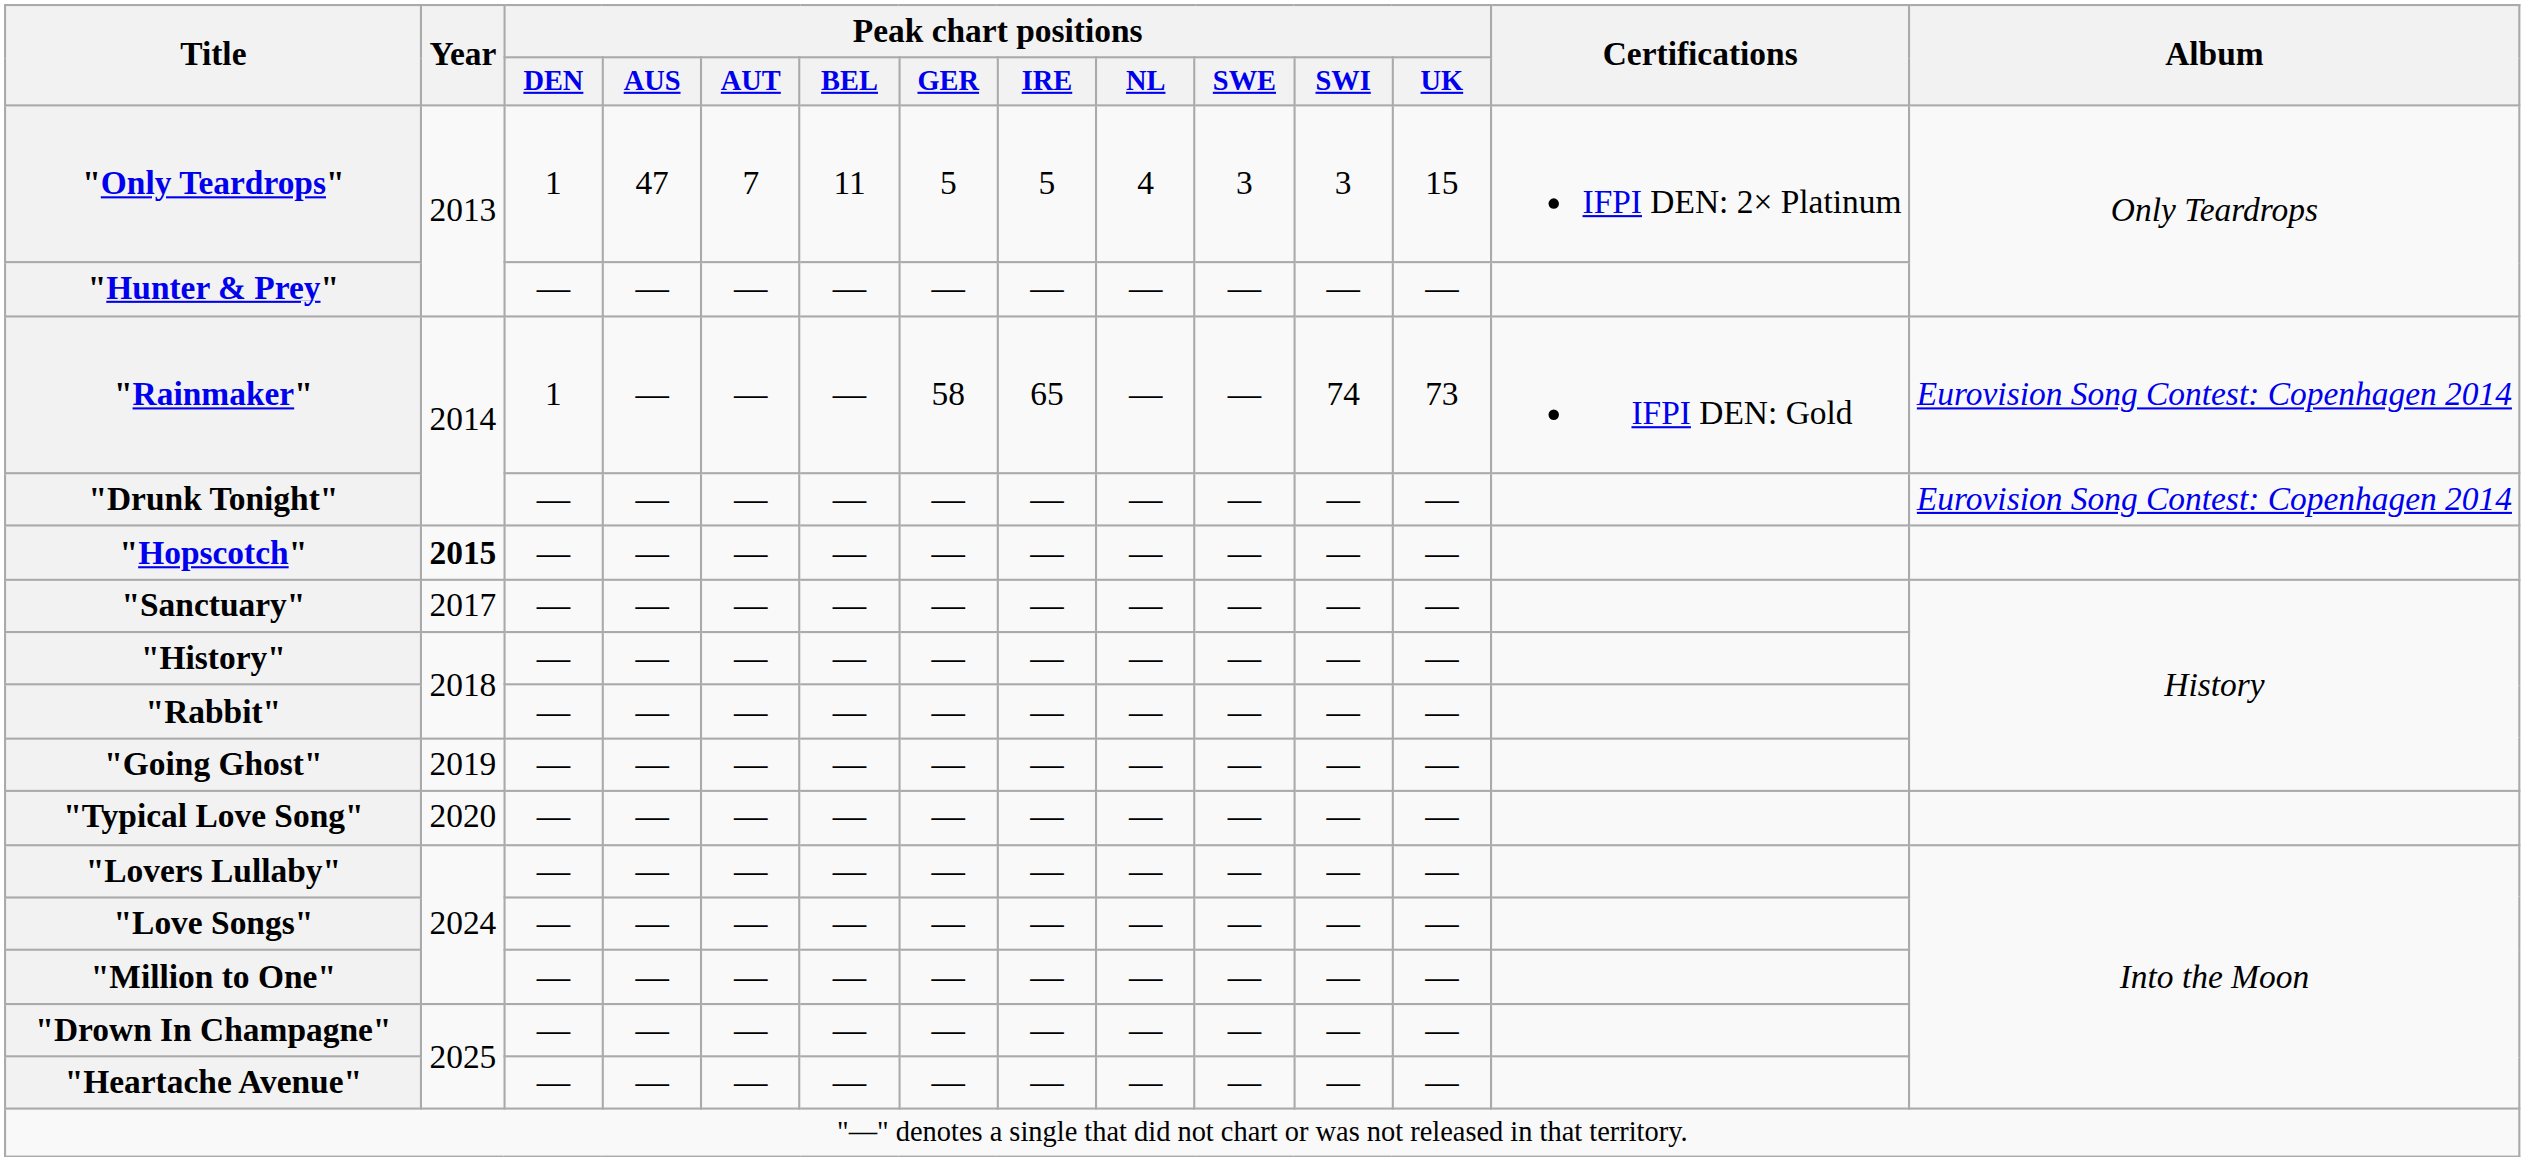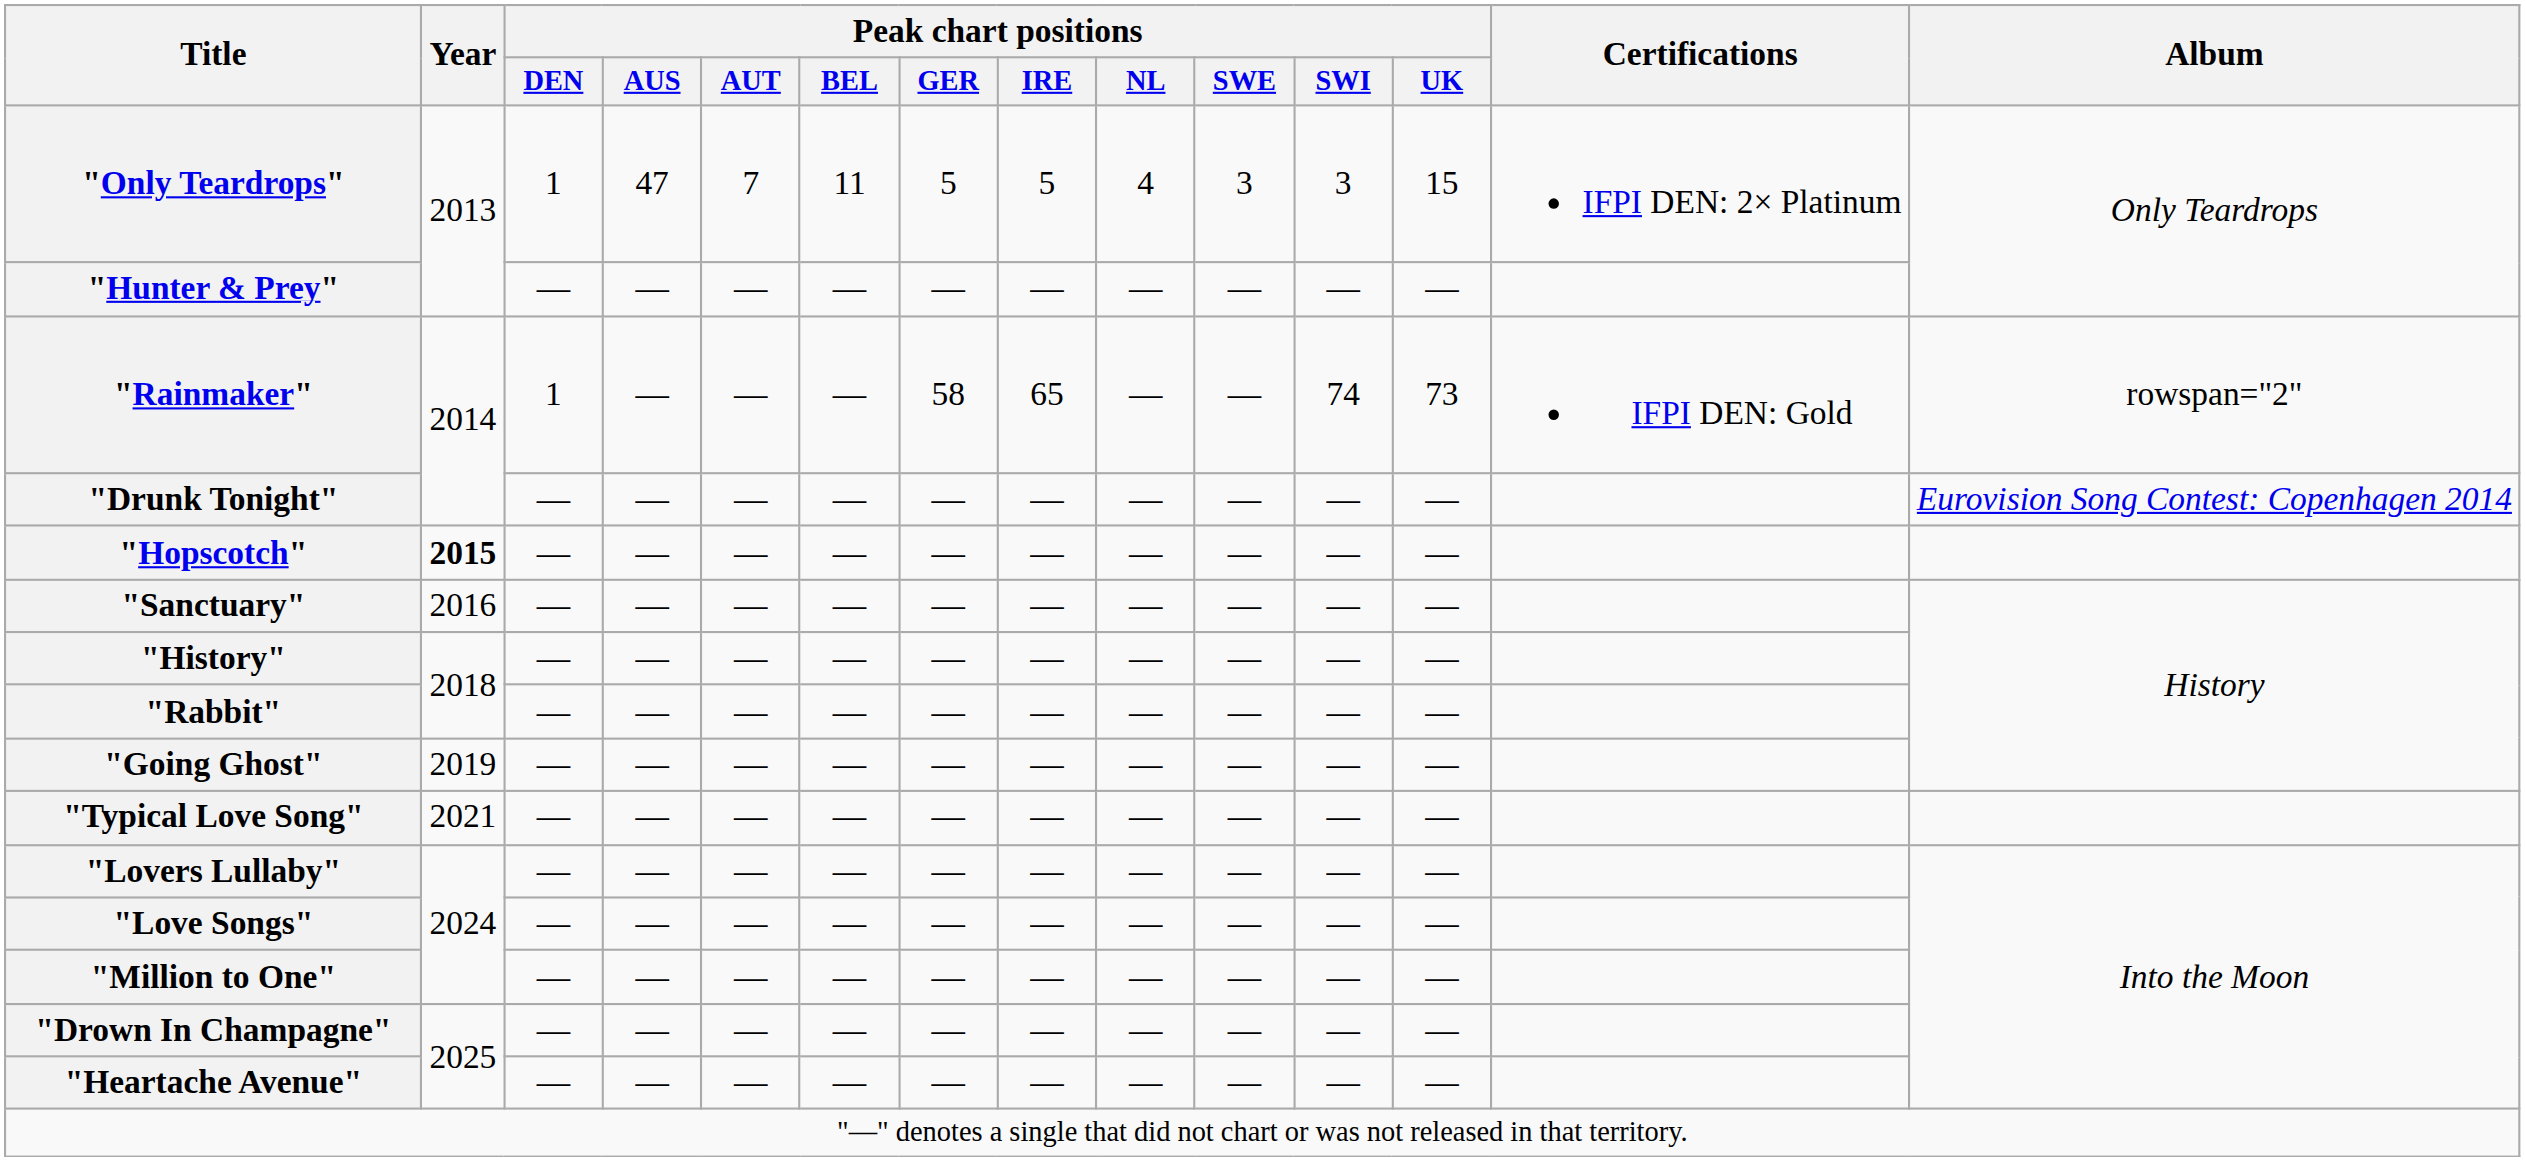(2214, 393) Eurovision Song Contest: Copenhagen 2014 -> (2214, 393) rowspan="2"
(463, 605) 2017 -> (463, 605) 2016
(463, 817) 2020 -> (463, 817) 2021
